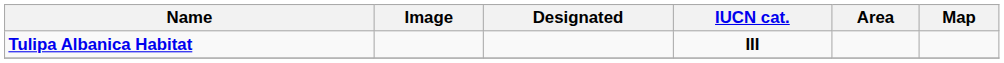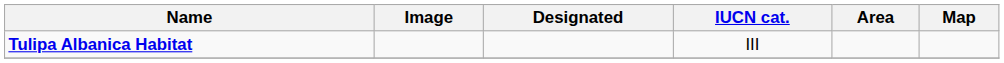(752, 44) bold -> (752, 44) normal
